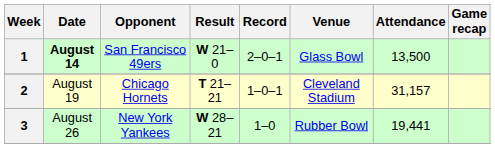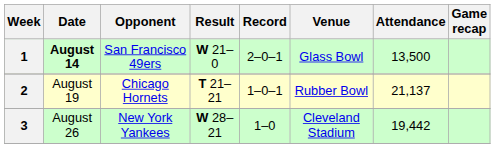(331, 91) Cleveland Stadium -> (331, 91) Rubber Bowl
(411, 91) 31,157 -> (411, 91) 21,137
(331, 125) Rubber Bowl -> (331, 125) Cleveland Stadium
(411, 125) 19,441 -> (411, 125) 19,442
